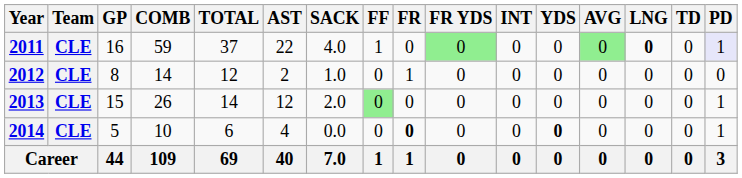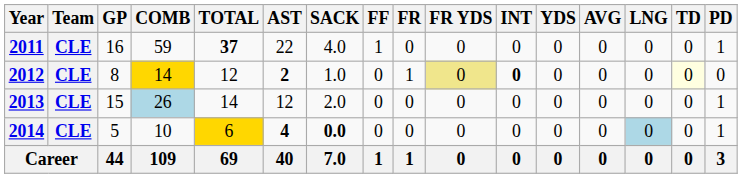(229, 46) normal -> (229, 46) bold
(461, 46) lightgreen background -> (461, 46) no background
(603, 46) lightgreen background -> (603, 46) no background
(649, 46) bold -> (649, 46) normal
(721, 46) lavender background -> (721, 46) no background
(163, 74) no background -> (163, 74) gold background
(285, 74) normal -> (285, 74) bold
(461, 74) no background -> (461, 74) khaki background
(516, 74) normal -> (516, 74) bold
(688, 74) no background -> (688, 74) lightyellow background
(163, 103) no background -> (163, 103) lightblue background
(378, 103) lightgreen background -> (378, 103) no background
(229, 131) no background -> (229, 131) gold background
(285, 131) normal -> (285, 131) bold
(335, 131) normal -> (335, 131) bold
(409, 131) bold -> (409, 131) normal
(558, 131) bold -> (558, 131) normal
(649, 131) no background -> (649, 131) lightblue background
